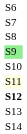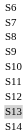(11, 52) lightgreen background -> (11, 52) no background
(13, 82) lightyellow background -> (13, 82) no background
(14, 97) bold -> (14, 97) normal
(14, 112) no background -> (14, 112) lightgrey background
